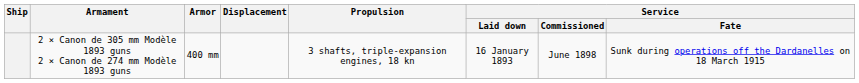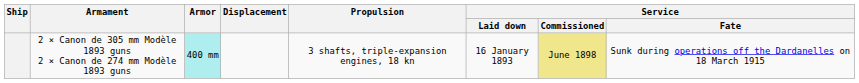(203, 56) no background -> (203, 56) paleturquoise background
(572, 56) no background -> (572, 56) khaki background
